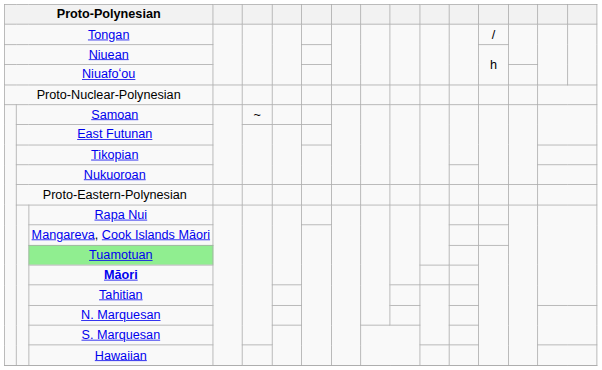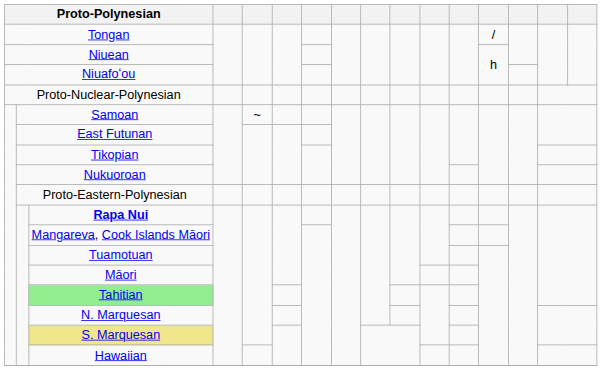(121, 214) normal -> (121, 214) bold
(121, 255) lightgreen background -> (121, 255) no background
(121, 275) bold -> (121, 275) normal
(121, 295) no background -> (121, 295) lightgreen background
(121, 335) no background -> (121, 335) khaki background
